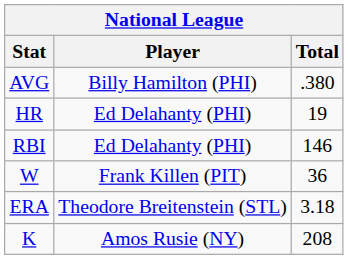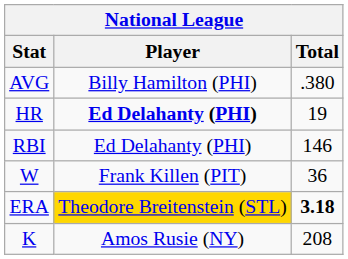(173, 113) normal -> (173, 113) bold
(173, 207) no background -> (173, 207) gold background
(317, 207) normal -> (317, 207) bold
